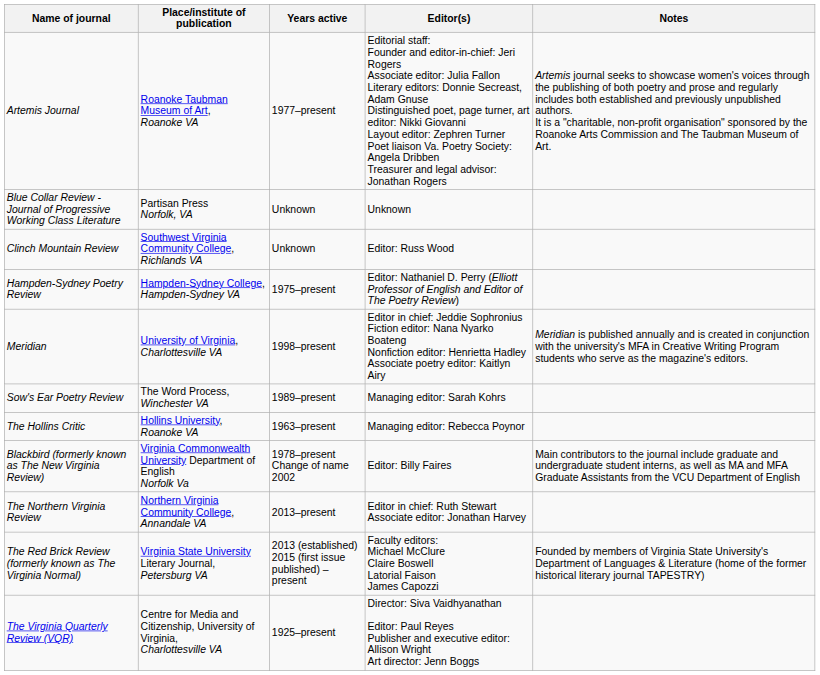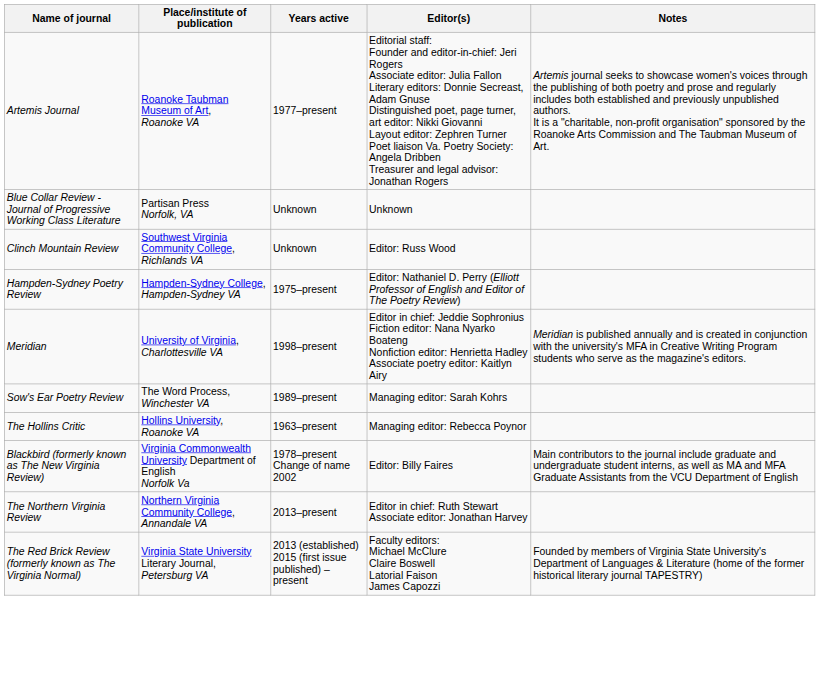- row: (57, 632)
